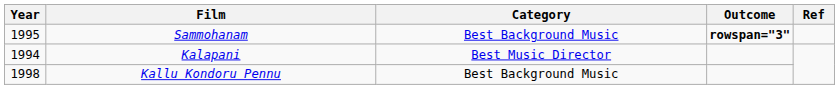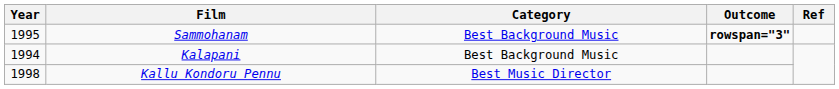(541, 54) Best Music Director -> (541, 54) Best Background Music
(541, 74) Best Background Music -> (541, 74) Best Music Director
